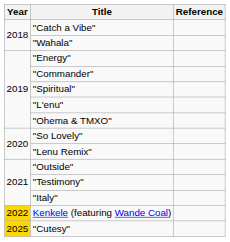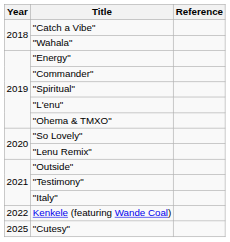(17, 213) gold background -> (17, 213) no background
(17, 228) gold background -> (17, 228) no background
